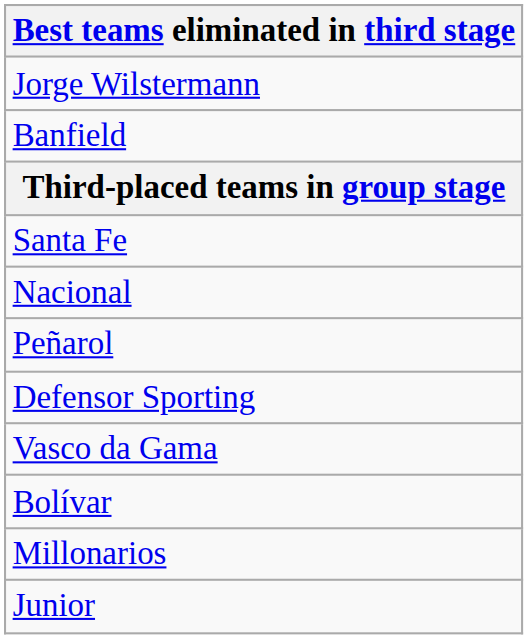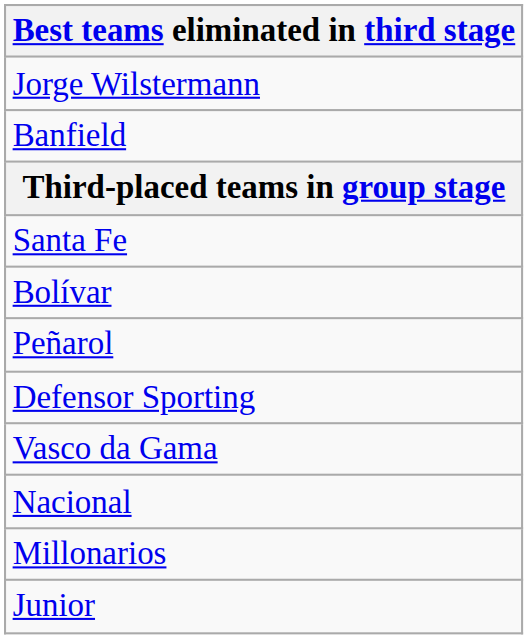(72, 291) Nacional -> (62, 291) Bolívar
(62, 501) Bolívar -> (72, 501) Nacional
